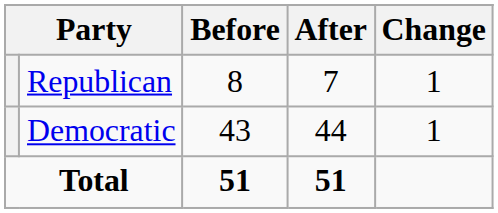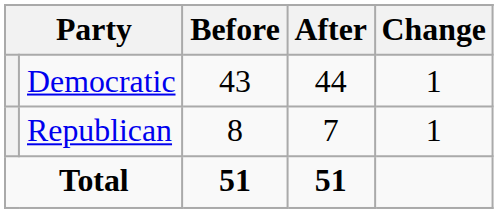rows swapped: (101, 130) <-> (100, 80)
